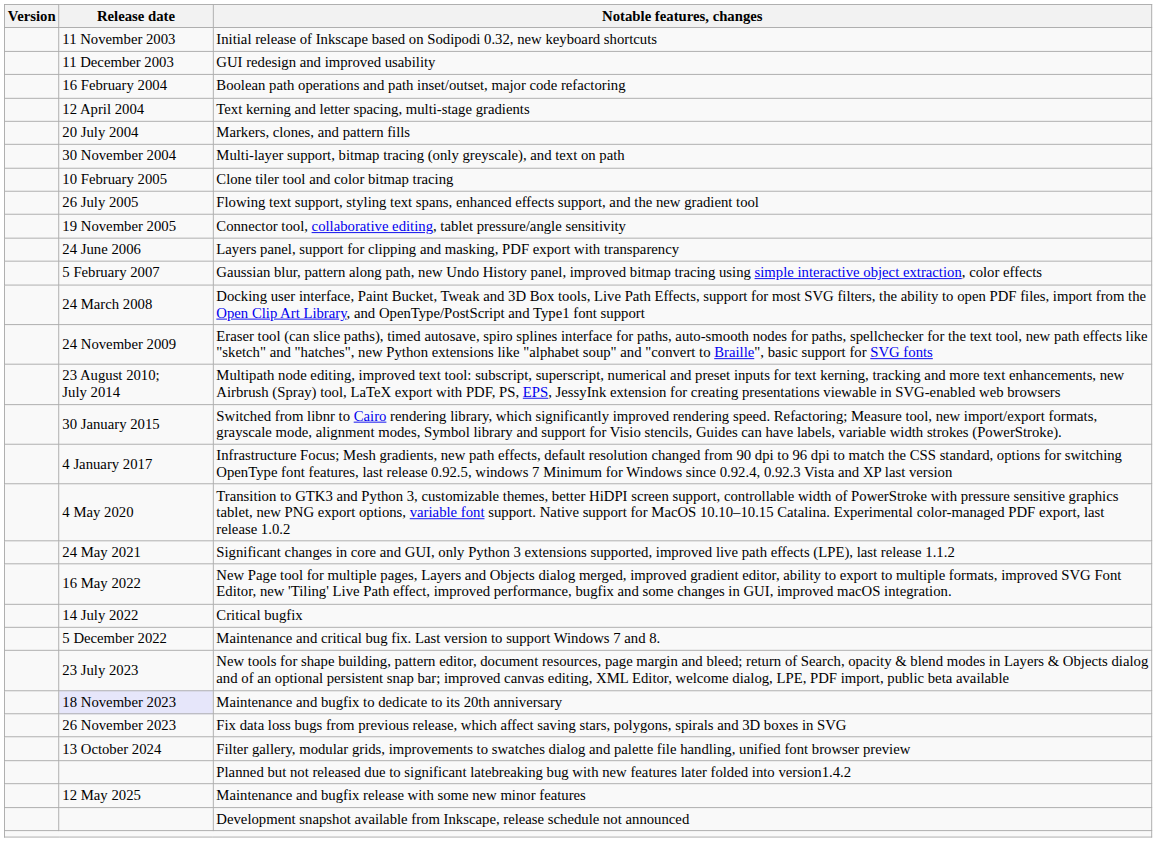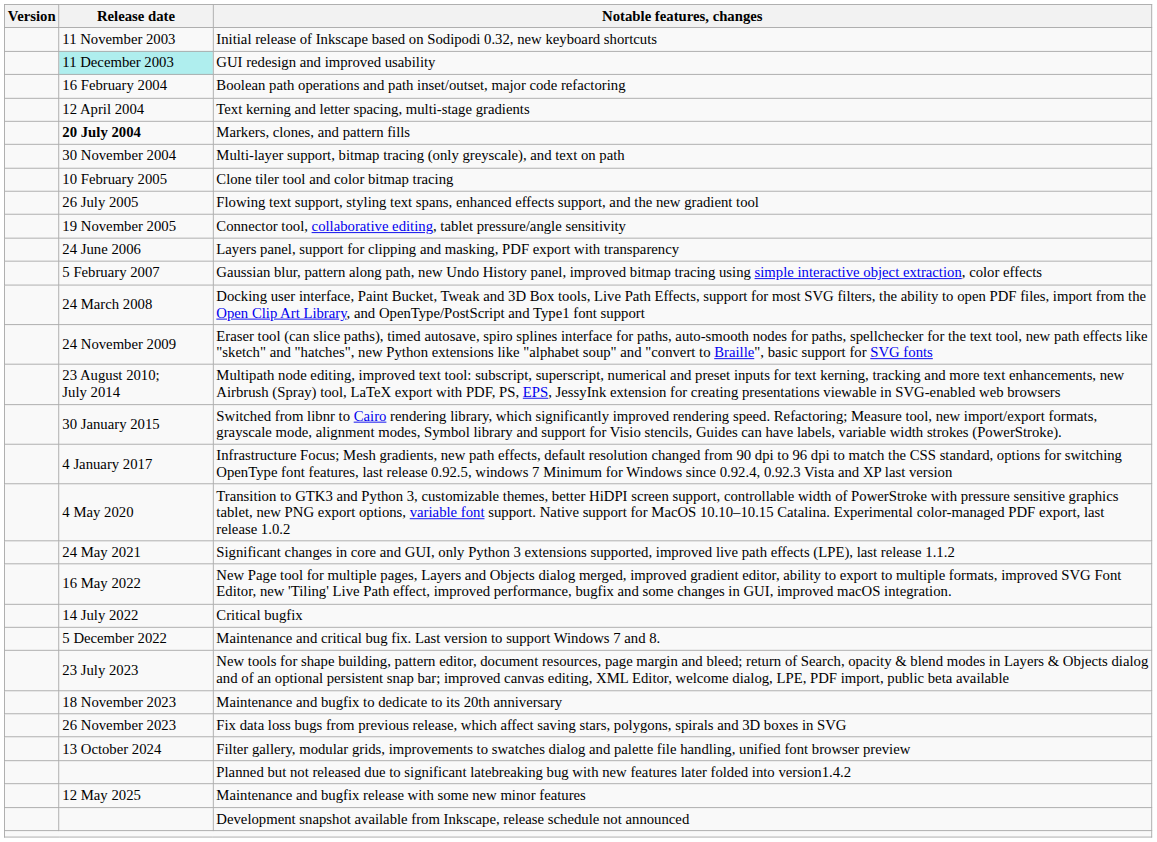(118, 62) no background -> (118, 62) paleturquoise background
(100, 132) normal -> (102, 132) bold
(119, 702) lavender background -> (119, 702) no background
